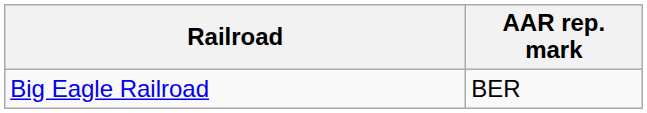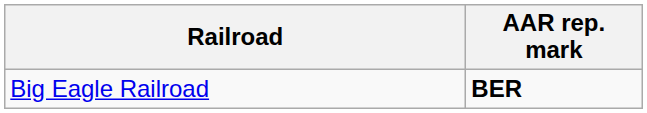(496, 88) normal -> (497, 88) bold
